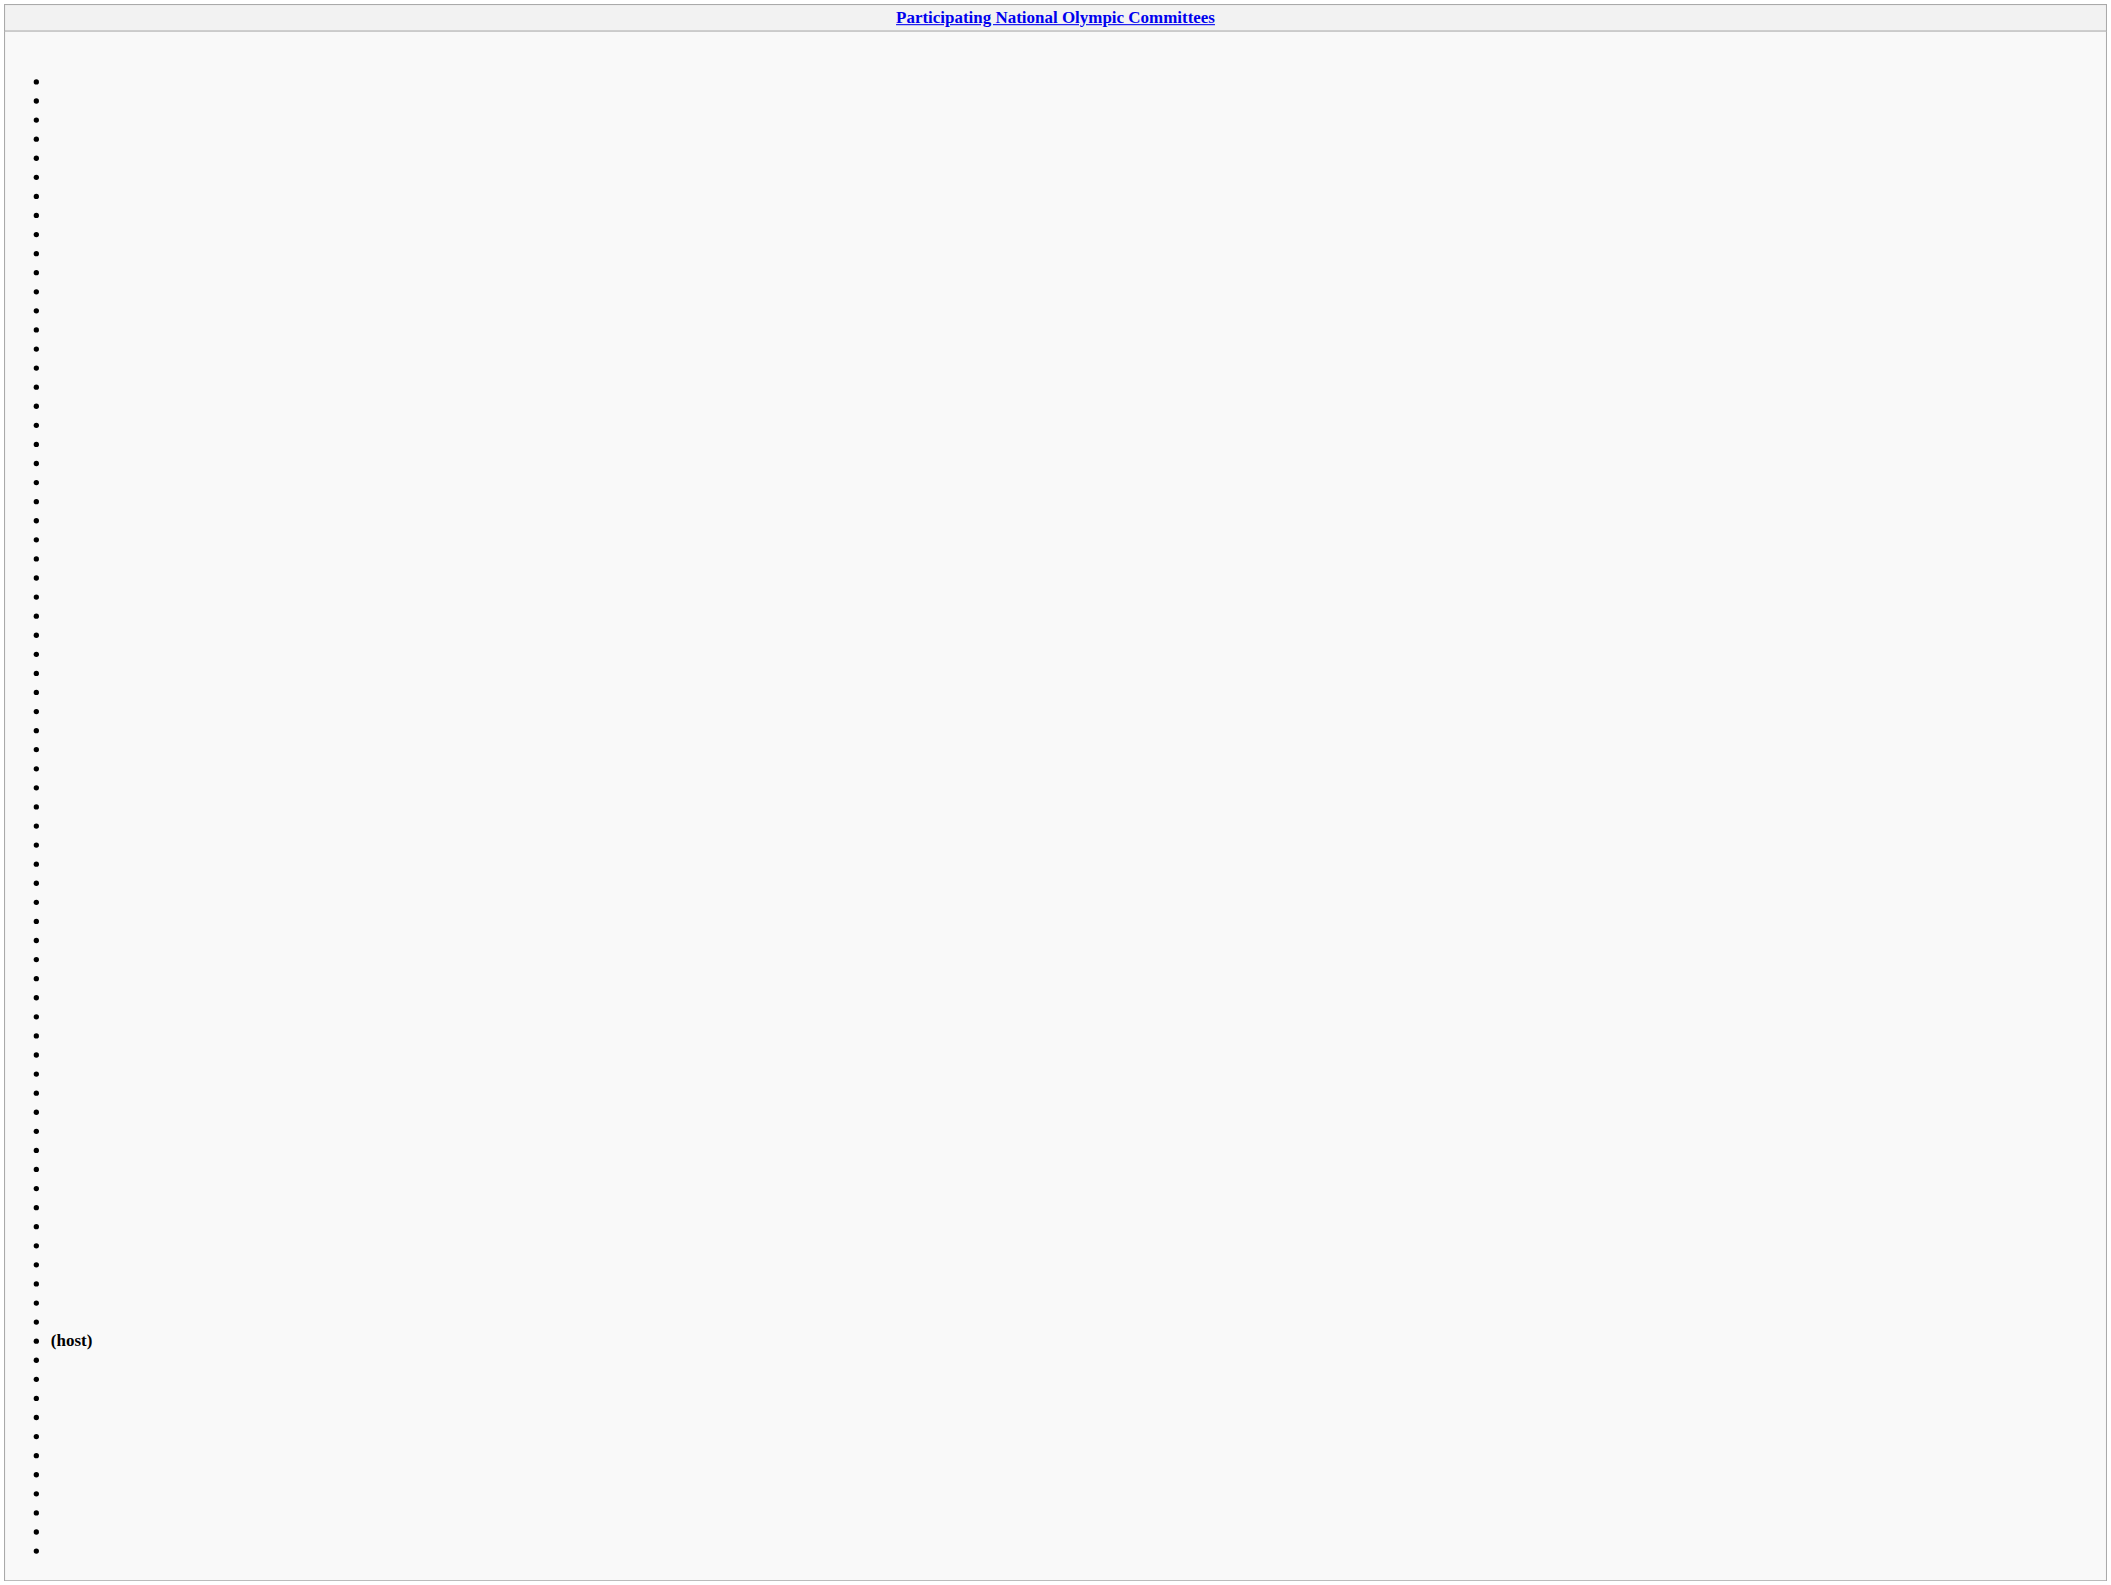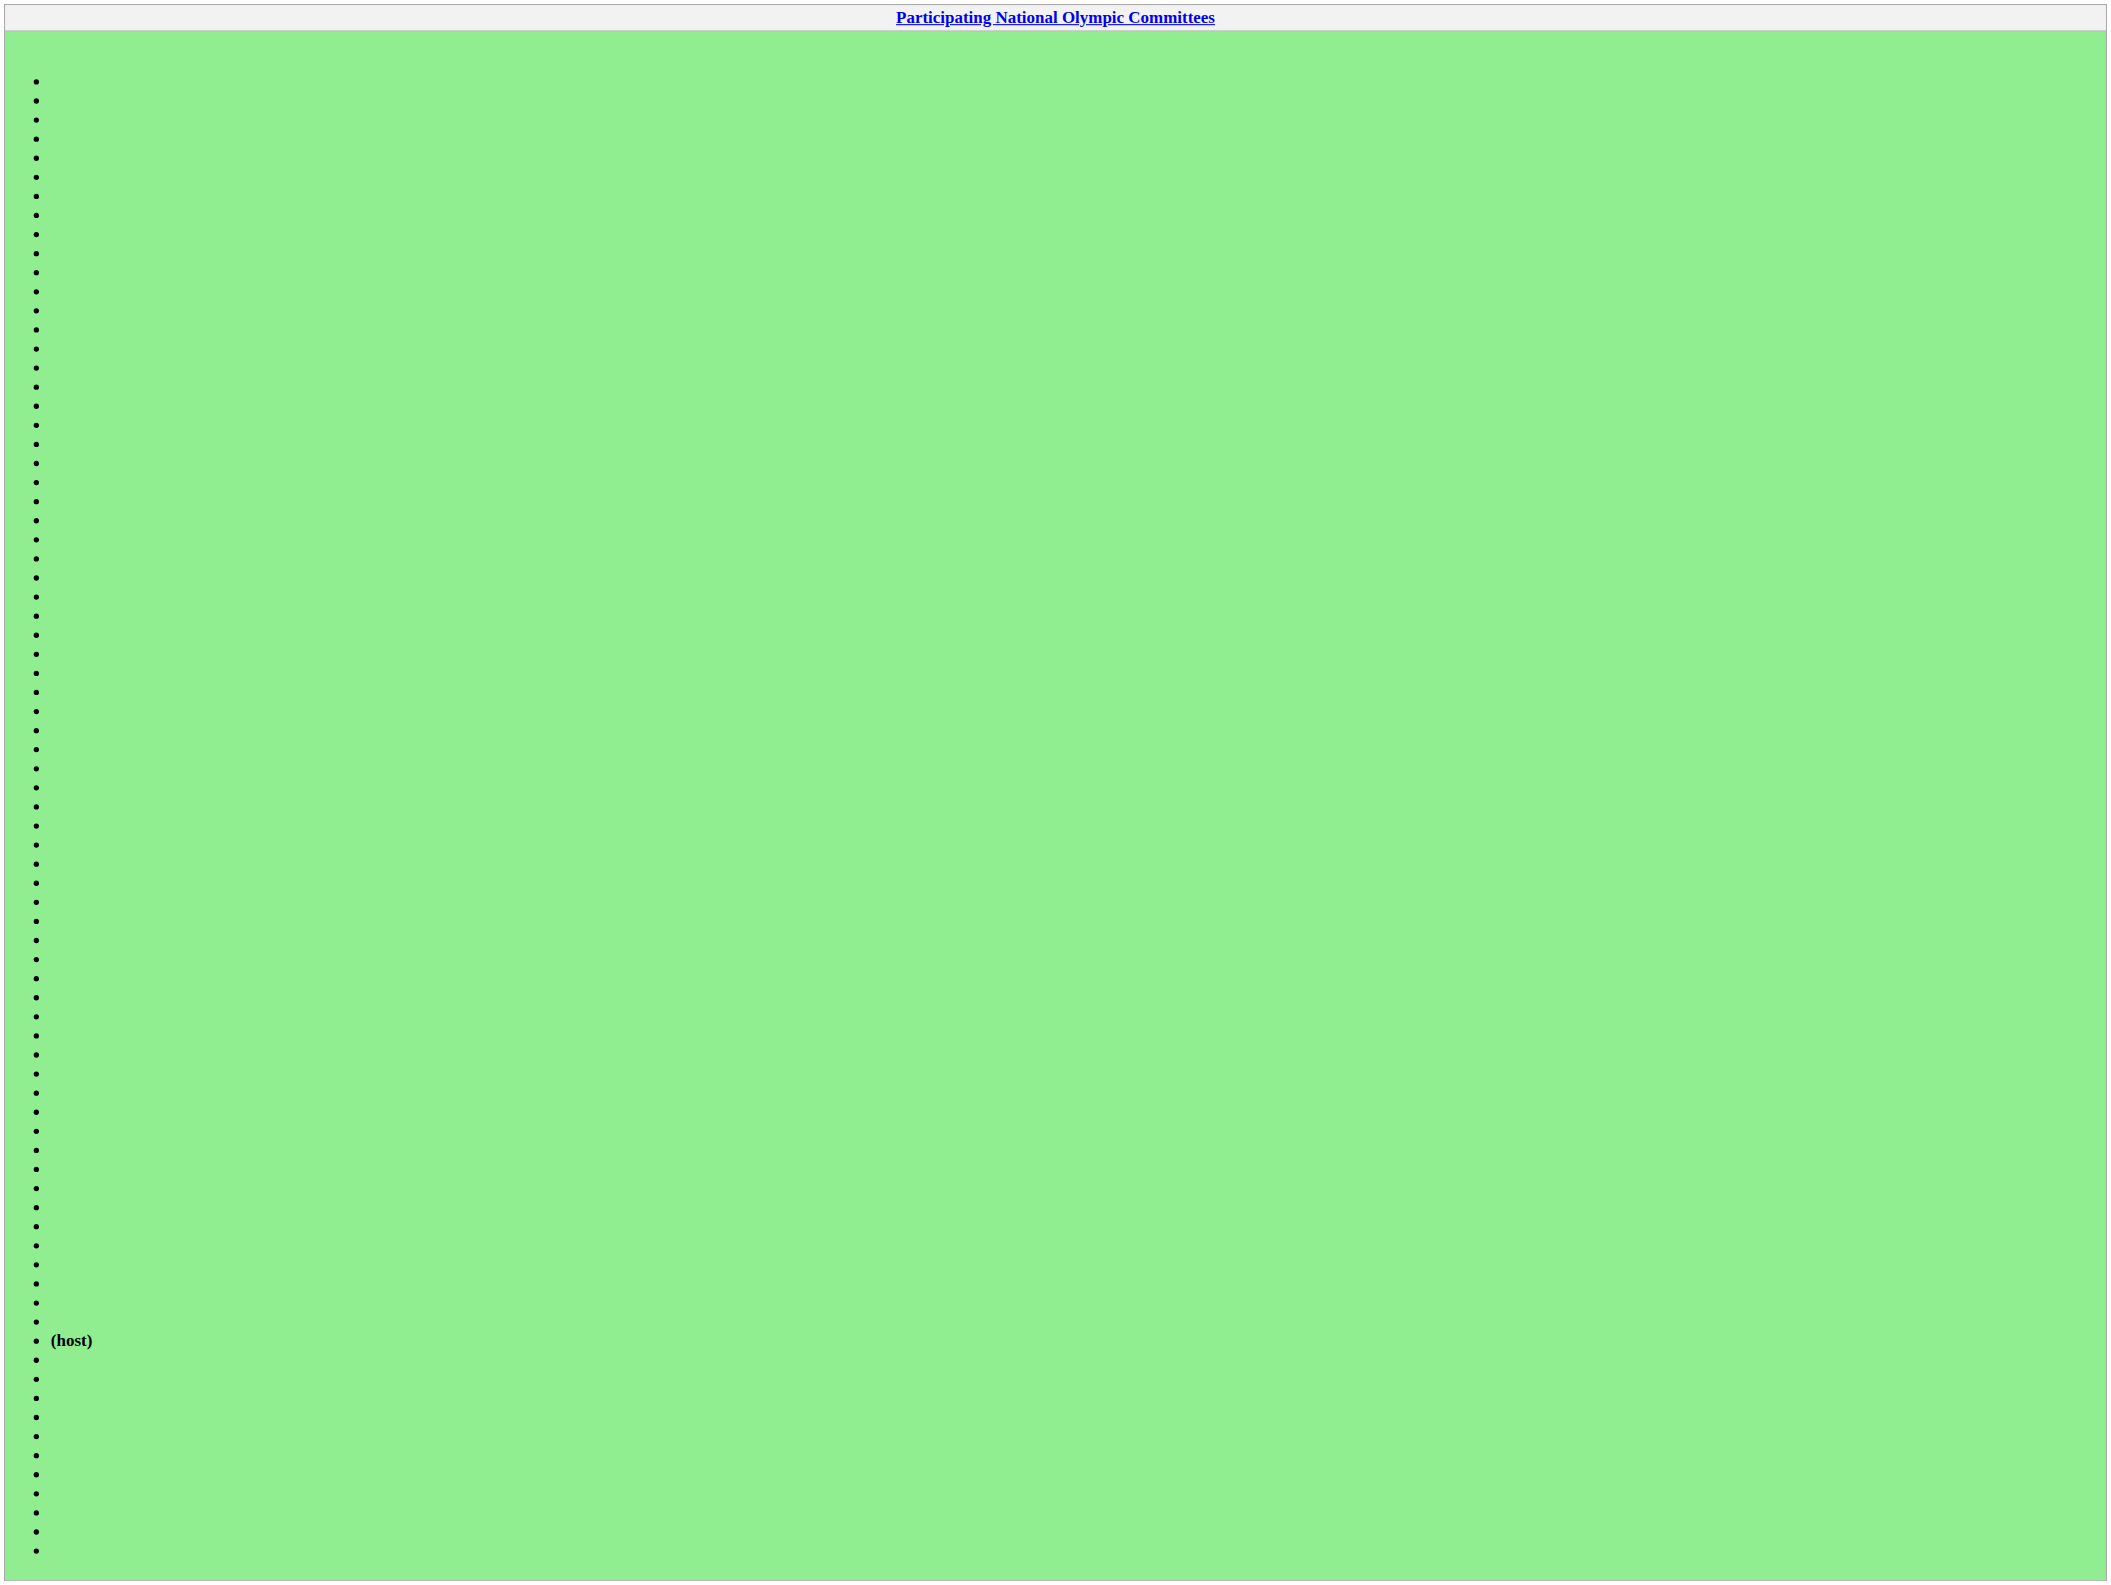(1056, 815) no background -> (1056, 815) lightgreen background
